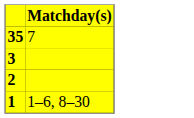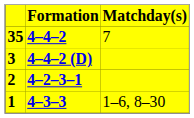+ column: (63, 15)
